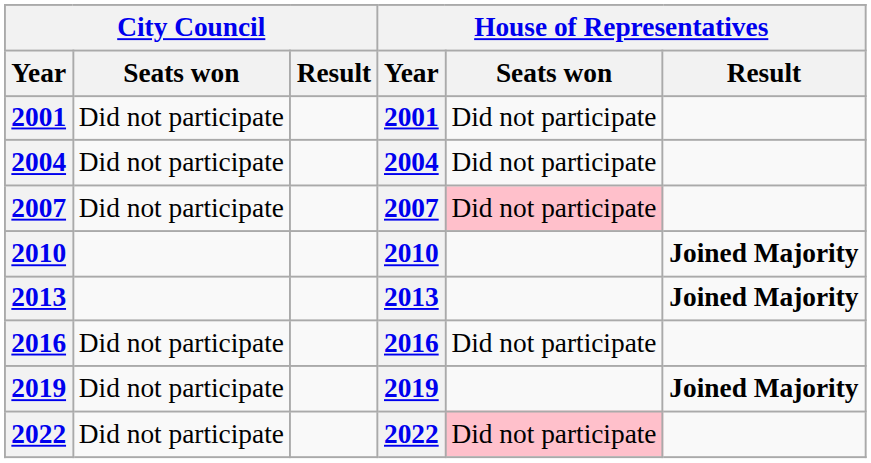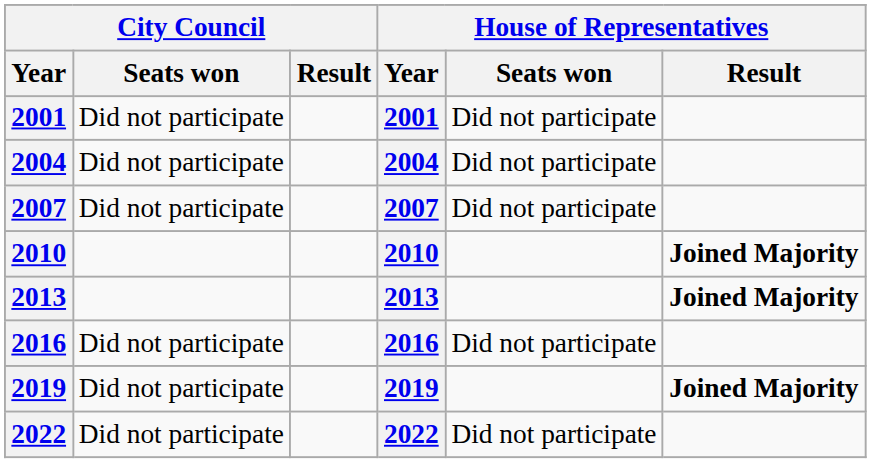(554, 207) pink background -> (554, 207) no background
(554, 433) pink background -> (554, 433) no background
